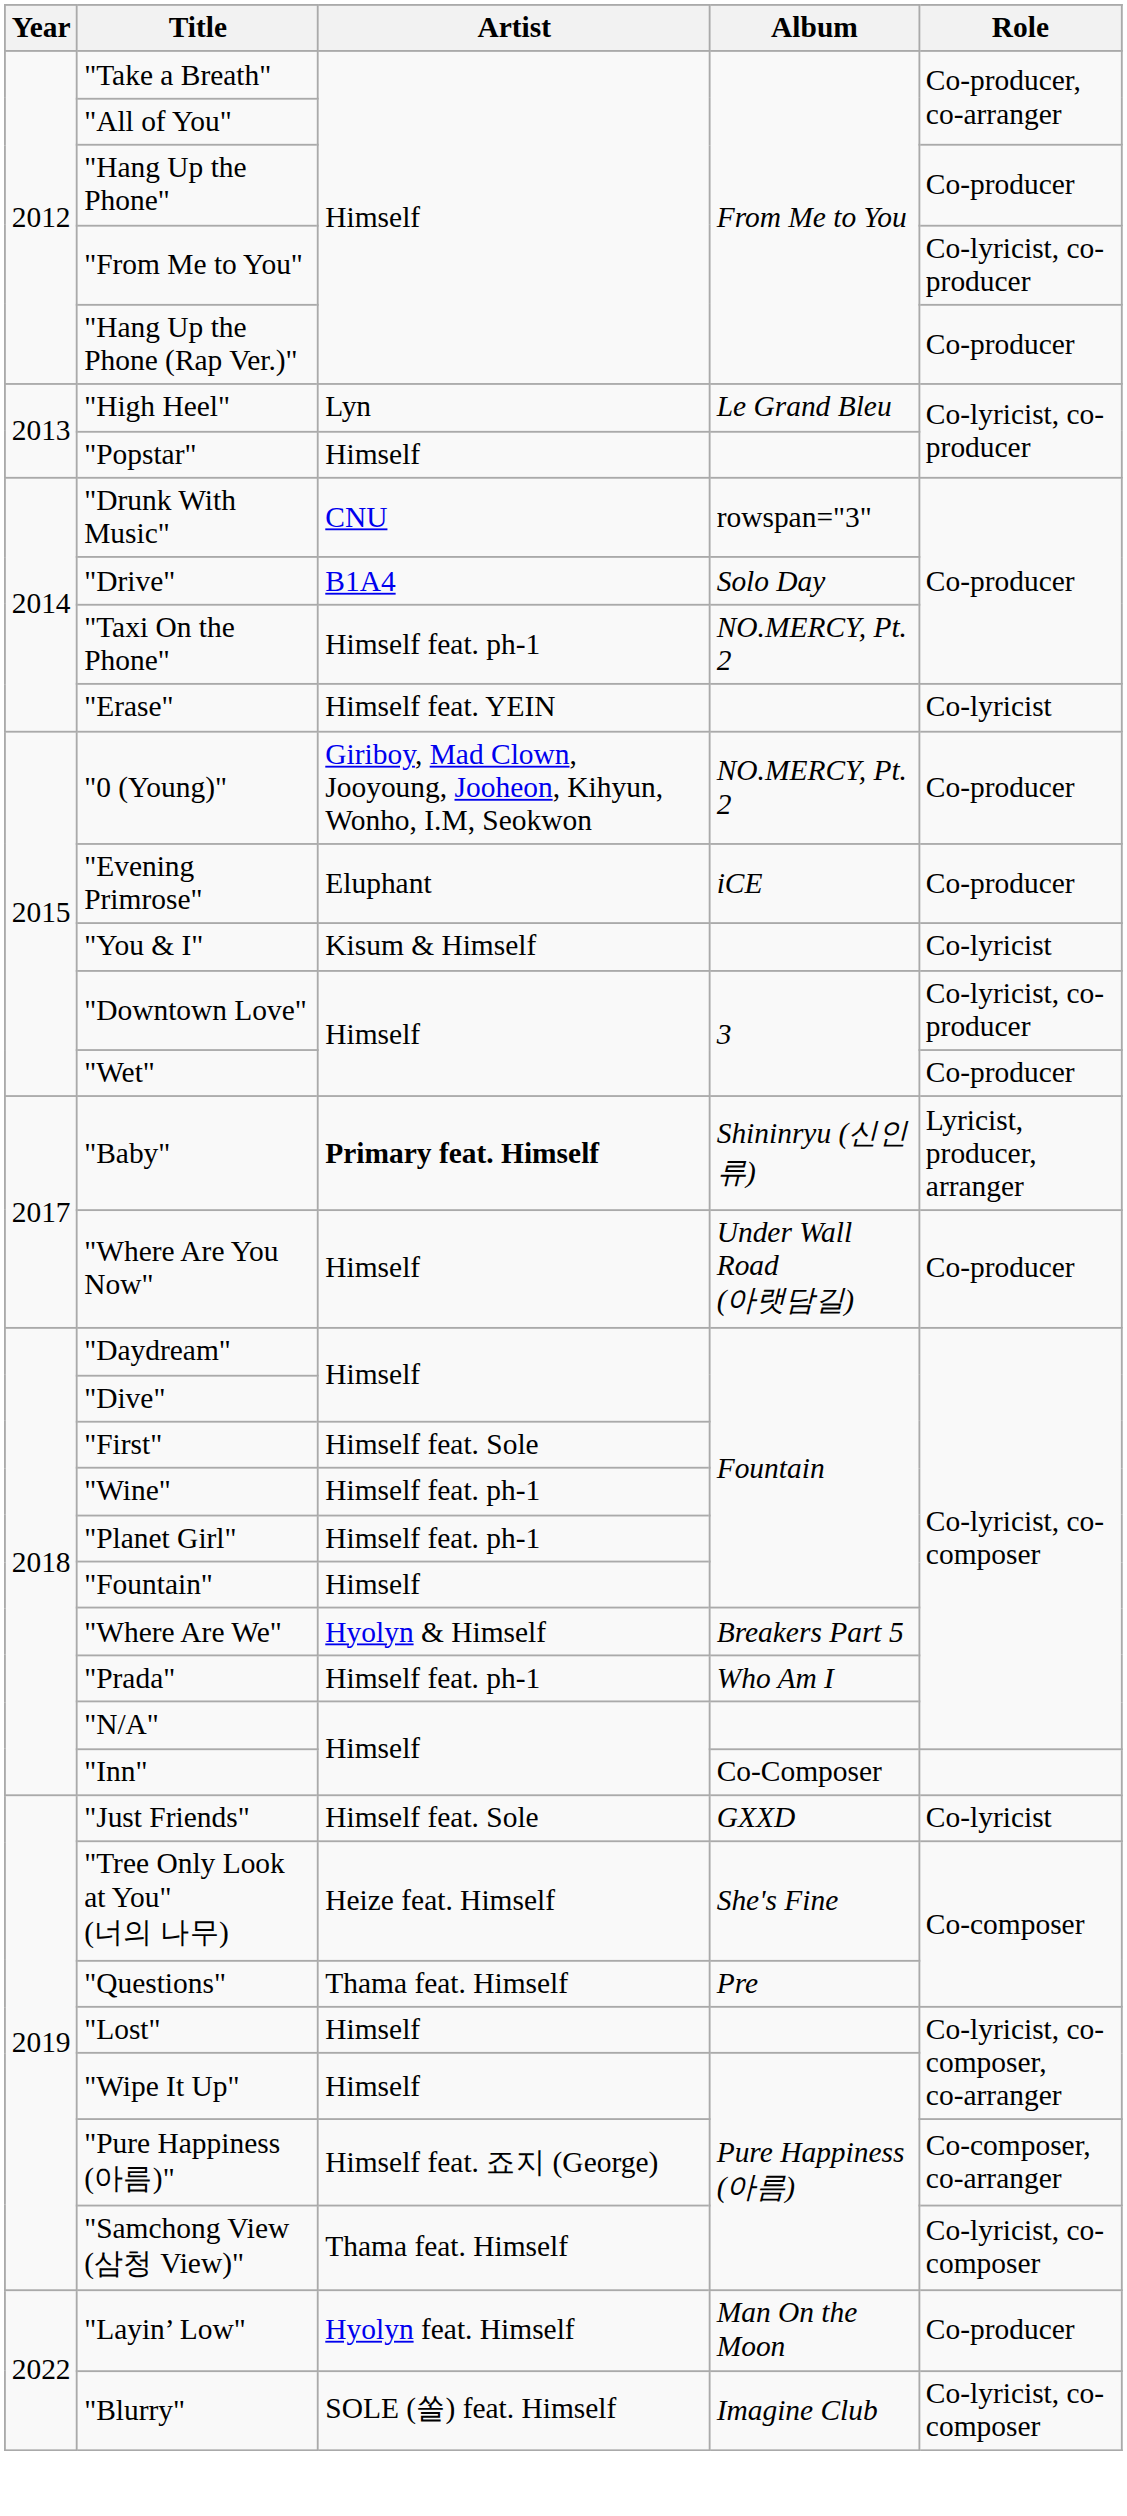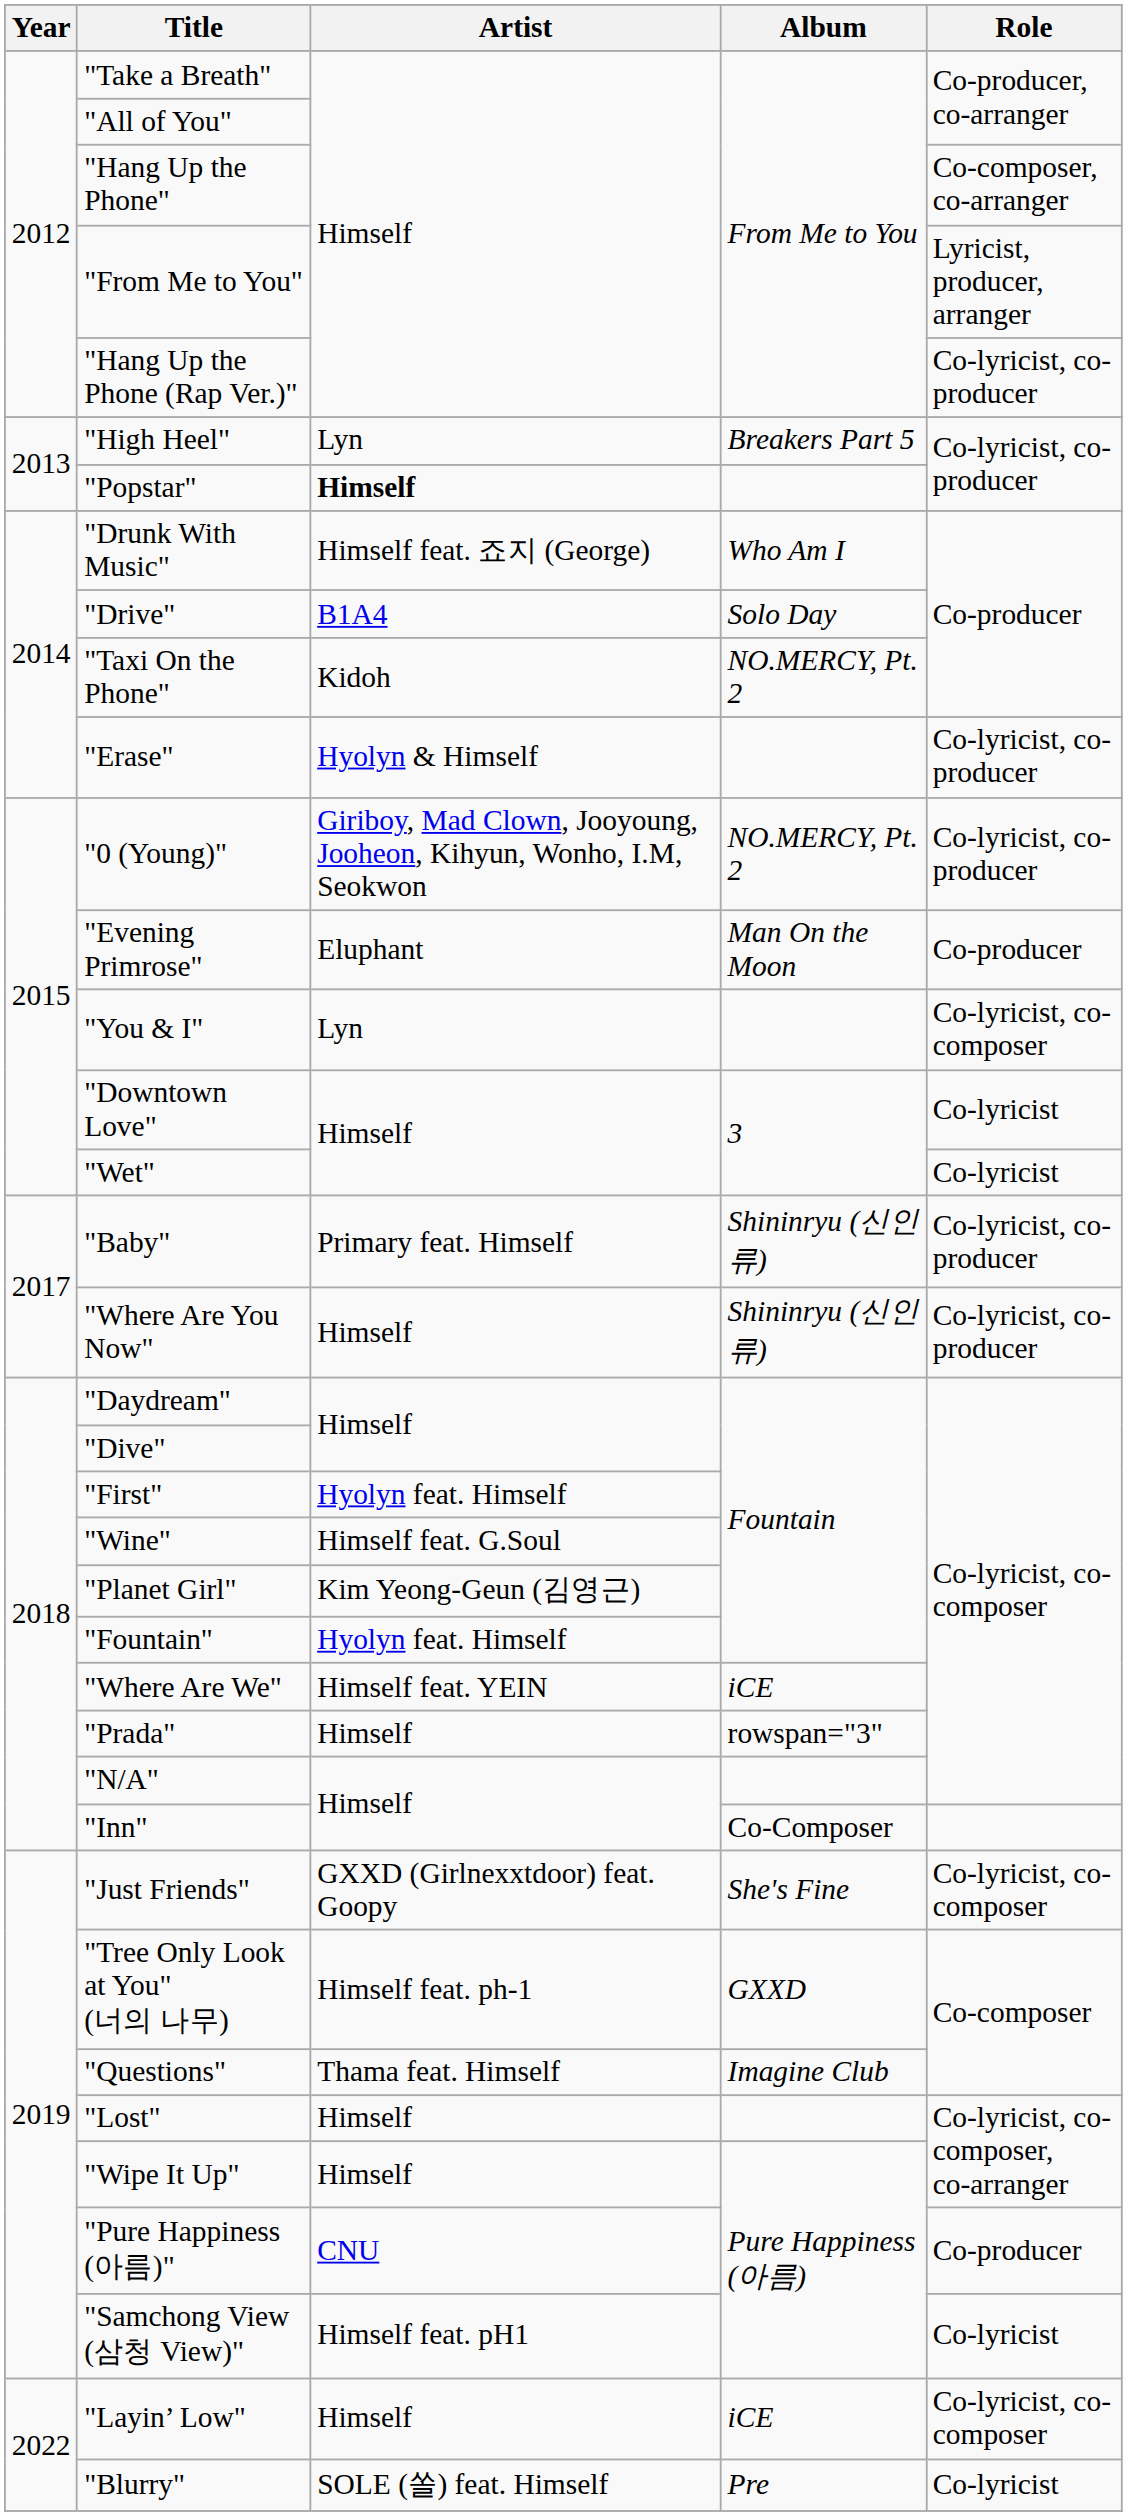(1000, 184) Co-producer -> (1015, 184) Co-composer, co-arranger
(1015, 264) Co-lyricist, co-producer -> (988, 280) Lyricist, producer, arranger
(1000, 344) Co-producer -> (1022, 377) Co-lyricist, co-producer
(804, 407) Le Grand Bleu -> (821, 440) Breakers Part 5
(373, 454) normal -> (366, 487) bold
(356, 517) CNU -> (484, 549) Himself feat. 죠지 (George)
(794, 517) rowspan="3" -> (786, 550) Who Am I
(433, 643) Himself feat. ph-1 -> (354, 676) Kidoh
(440, 707) Himself feat. YEIN -> (428, 756) Hyolyn & Himself
(989, 707) Co-lyricist -> (1022, 756) Co-lyricist, co-producer
(1000, 786) Co-producer -> (1022, 853) Co-lyricist, co-producer
(740, 883) iCE -> (798, 949) Man On the Moon
(431, 946) Kisum & Himself -> (340, 1029) Lyn
(989, 946) Co-lyricist -> (1022, 1029) Co-lyricist, co-composer
(1015, 1009) Co-lyricist, co-producer -> (996, 1109) Co-lyricist
(1000, 1072) Co-producer -> (996, 1172) Co-lyricist
(462, 1152) bold -> (445, 1241) normal
(981, 1152) Lyricist, producer, arranger -> (1022, 1241) Co-lyricist, co-producer
(785, 1266) Under Wall Road (아랫담길) -> (823, 1331) Shininryu (신인류)
(1000, 1268) Co-producer -> (1022, 1331) Co-lyricist, co-producer
(432, 1444) Himself feat. Sole -> (442, 1494) Hyolyn feat. Himself
(433, 1491) Himself feat. ph-1 -> (439, 1540) Himself feat. G.Soul
(433, 1537) Himself feat. ph-1 -> (479, 1589) Kim Yeong-Geun (김영근)
(373, 1584) Himself -> (442, 1639) Hyolyn feat. Himself
(436, 1631) Hyolyn & Himself -> (432, 1686) Himself feat. YEIN
(810, 1631) Breakers Part 5 -> (750, 1686) iCE
(433, 1677) Himself feat. ph-1 -> (365, 1733) Himself
(775, 1677) Who Am I -> (805, 1733) rowspan="3"
(432, 1817) Himself feat. Sole -> (486, 1889) GXXD (Girlnexxtdoor) feat. Goopy
(756, 1817) GXXD -> (788, 1889) She's Fine
(989, 1817) Co-lyricist -> (1022, 1889) Co-lyricist, co-composer
(440, 1900) Heize feat. Himself -> (425, 1988) Himself feat. ph-1
(777, 1900) She's Fine -> (767, 1988) GXXD
(737, 1983) Pre -> (808, 2071) Imagine Club
(492, 2161) Himself feat. 죠지 (George) -> (348, 2250) CNU
(1008, 2162) Co-composer, co-arranger -> (1007, 2250) Co-producer
(447, 2247) Thama feat. Himself -> (423, 2335) Himself feat. pH1
(1015, 2247) Co-lyricist, co-composer -> (996, 2335) Co-lyricist
(450, 2329) Hyolyn feat. Himself -> (365, 2418) Himself
(787, 2329) Man On the Moon -> (750, 2418) iCE
(1000, 2329) Co-producer -> (1022, 2418) Co-lyricist, co-composer
(797, 2409) Imagine Club -> (748, 2484) Pre
(1015, 2409) Co-lyricist, co-composer -> (996, 2484) Co-lyricist
